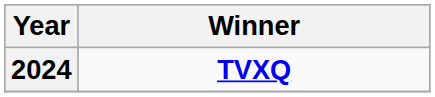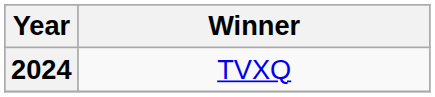(254, 69) bold -> (254, 69) normal
